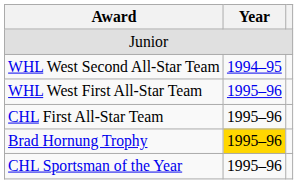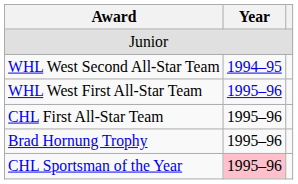(254, 141) gold background -> (254, 141) no background
(254, 166) no background -> (254, 166) pink background
